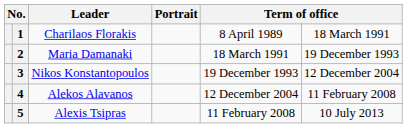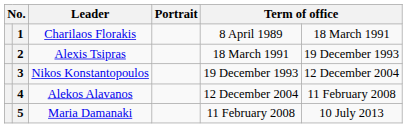(90, 53) Maria Damanaki -> (90, 53) Alexis Tsipras
(90, 113) Alexis Tsipras -> (90, 113) Maria Damanaki
